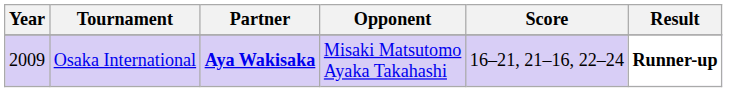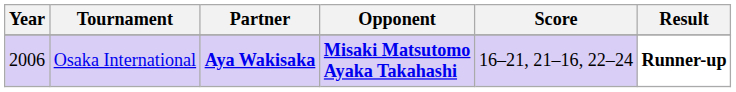(27, 60) 2009 -> (27, 60) 2006
(393, 60) normal -> (397, 60) bold
